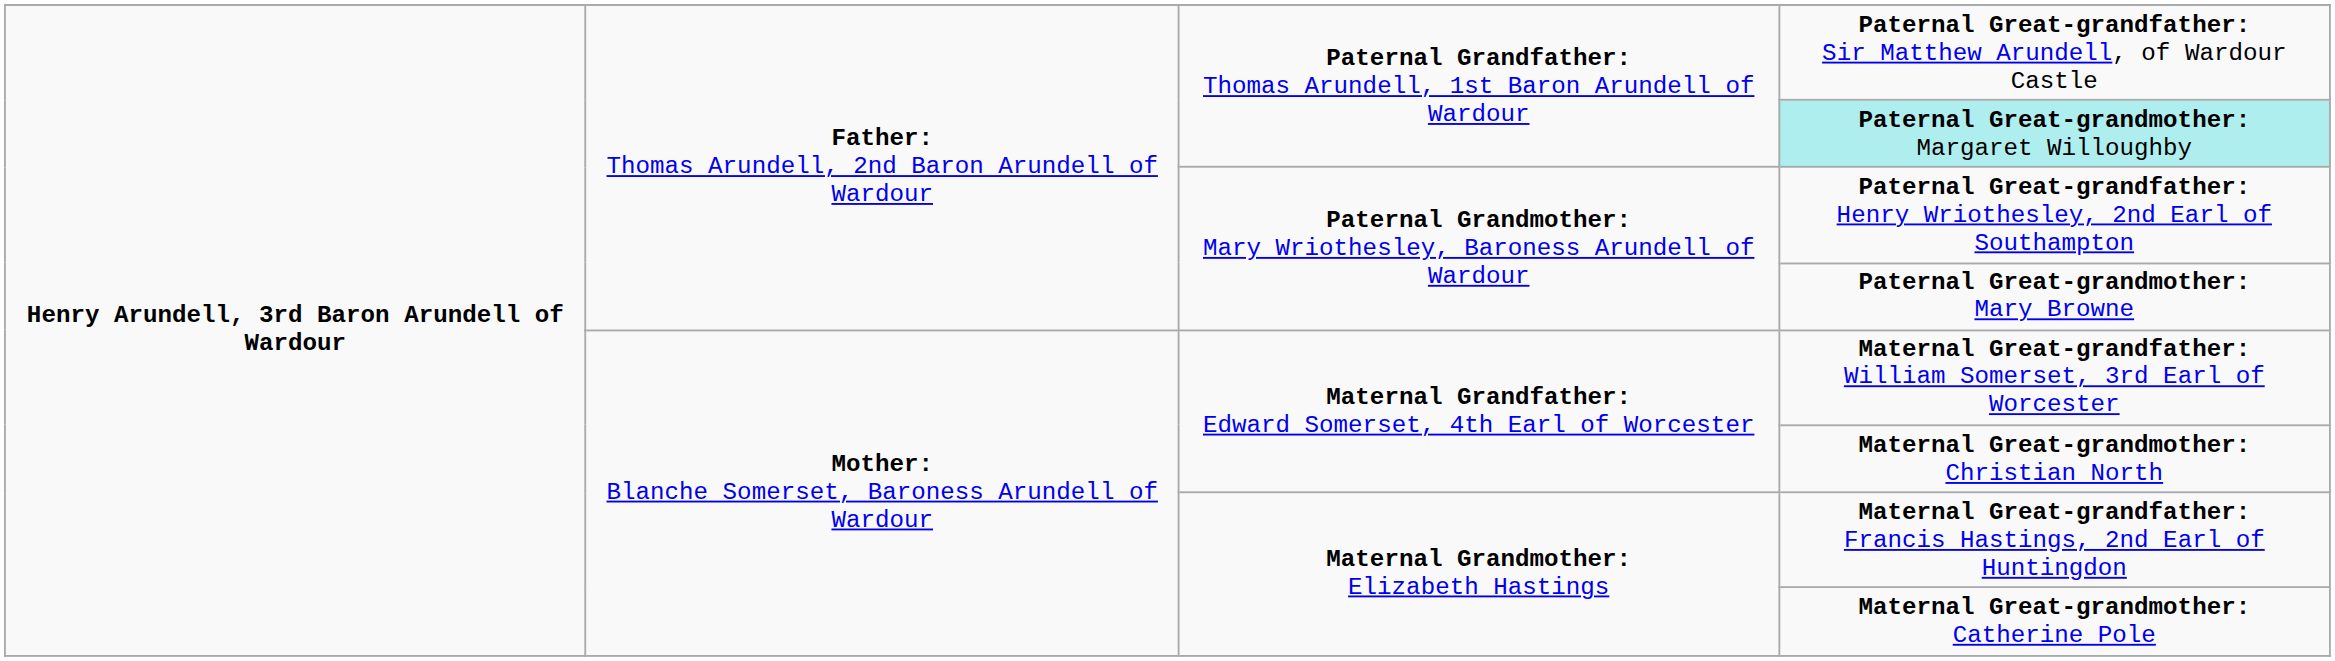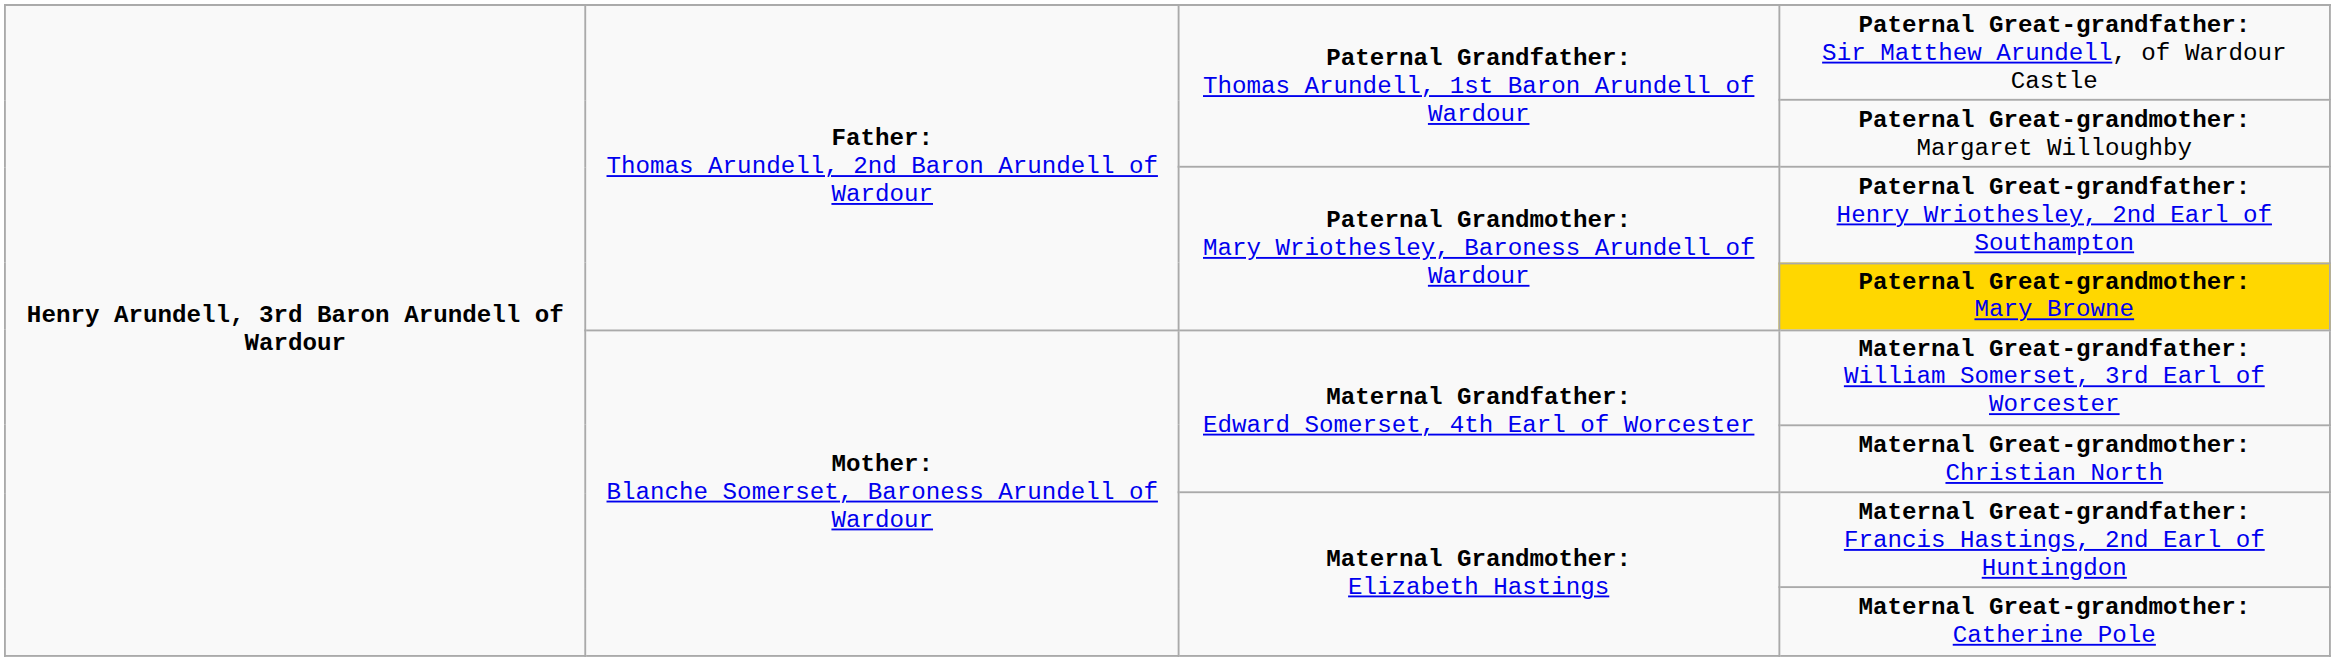(2054, 134) paleturquoise background -> (2054, 134) no background
(2054, 296) no background -> (2054, 296) gold background
